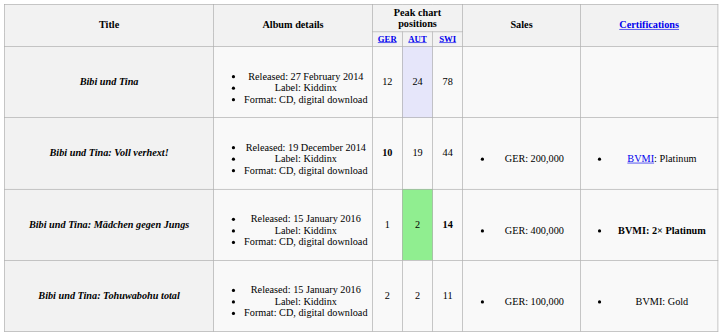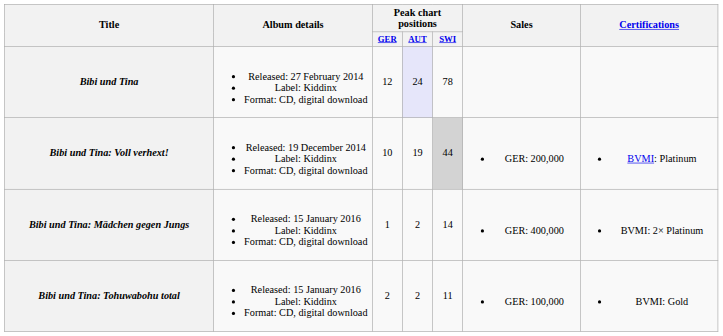(387, 153) bold -> (387, 153) normal
(448, 153) no background -> (448, 153) lightgrey background
(418, 224) lightgreen background -> (418, 224) no background
(448, 224) bold -> (448, 224) normal
(649, 230) bold -> (649, 230) normal
